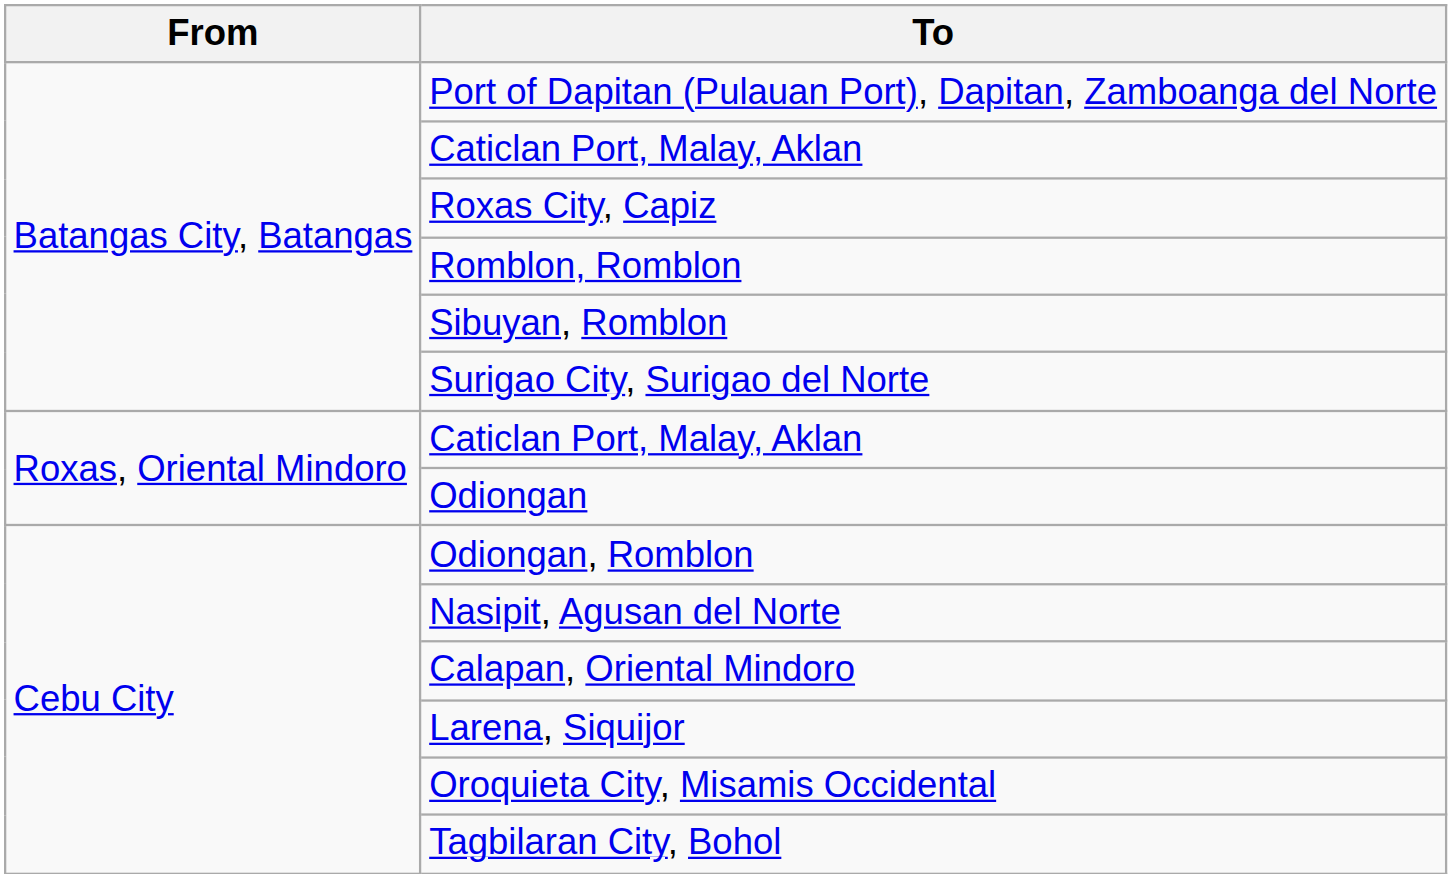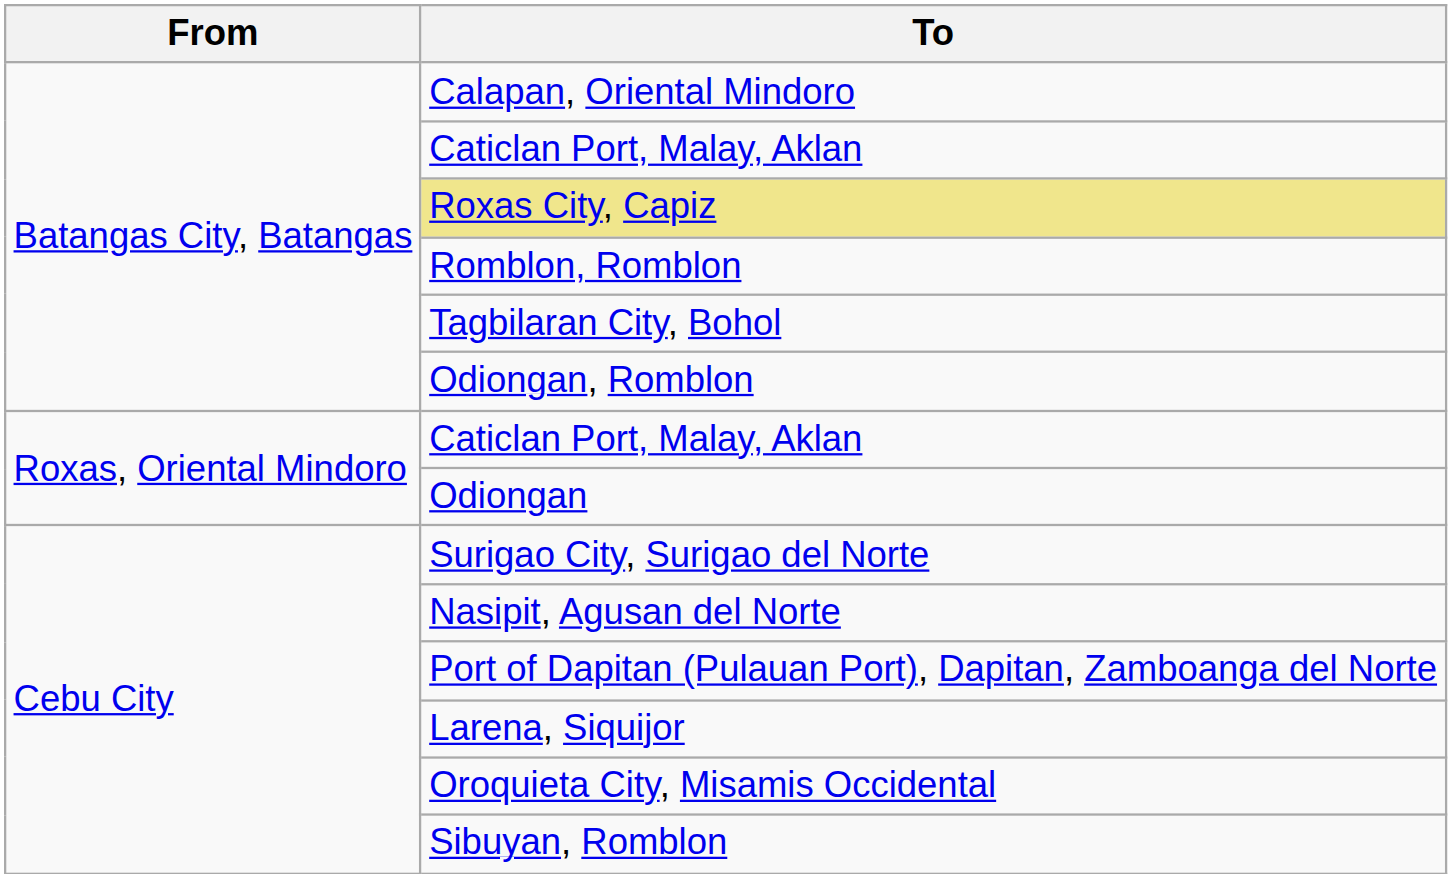(933, 91) Port of Dapitan (Pulauan Port), Dapitan, Zamboanga del Norte -> (642, 91) Calapan, Oriental Mindoro
(573, 206) no background -> (573, 206) khaki background
(578, 322) Sibuyan, Romblon -> (605, 322) Tagbilaran City, Bohol
(679, 380) Surigao City, Surigao del Norte -> (591, 380) Odiongan, Romblon
(591, 554) Odiongan, Romblon -> (679, 554) Surigao City, Surigao del Norte
(642, 669) Calapan, Oriental Mindoro -> (933, 669) Port of Dapitan (Pulauan Port), Dapitan, Zamboanga del Norte
(605, 843) Tagbilaran City, Bohol -> (578, 843) Sibuyan, Romblon
